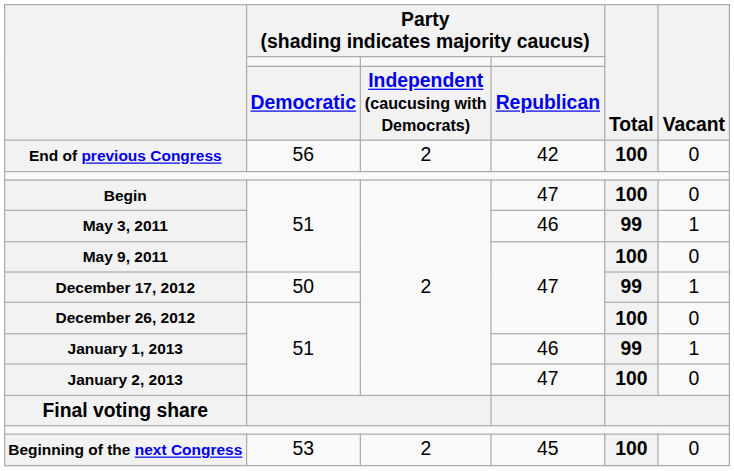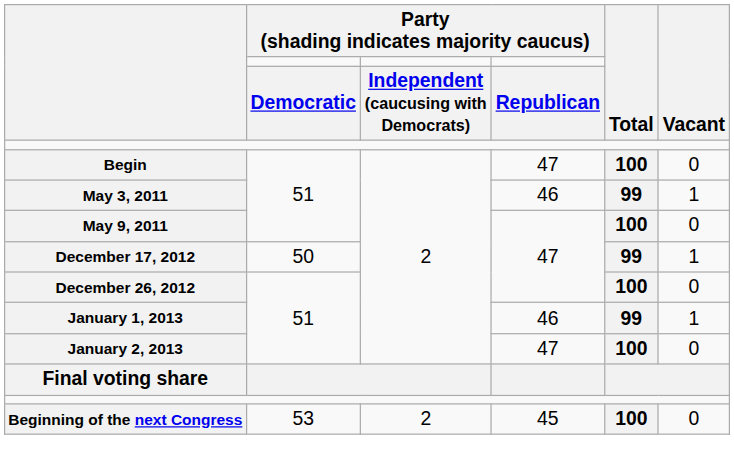- row: (125, 156)
